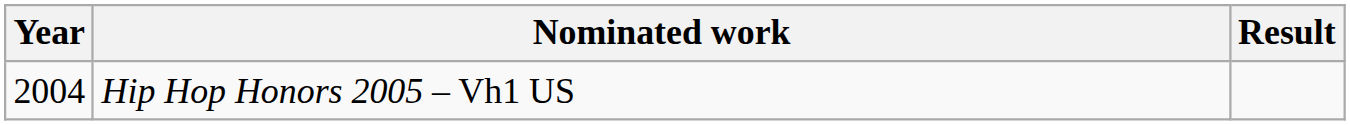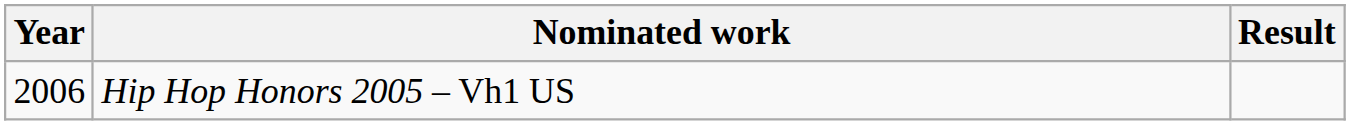(49, 89) 2004 -> (49, 89) 2006
